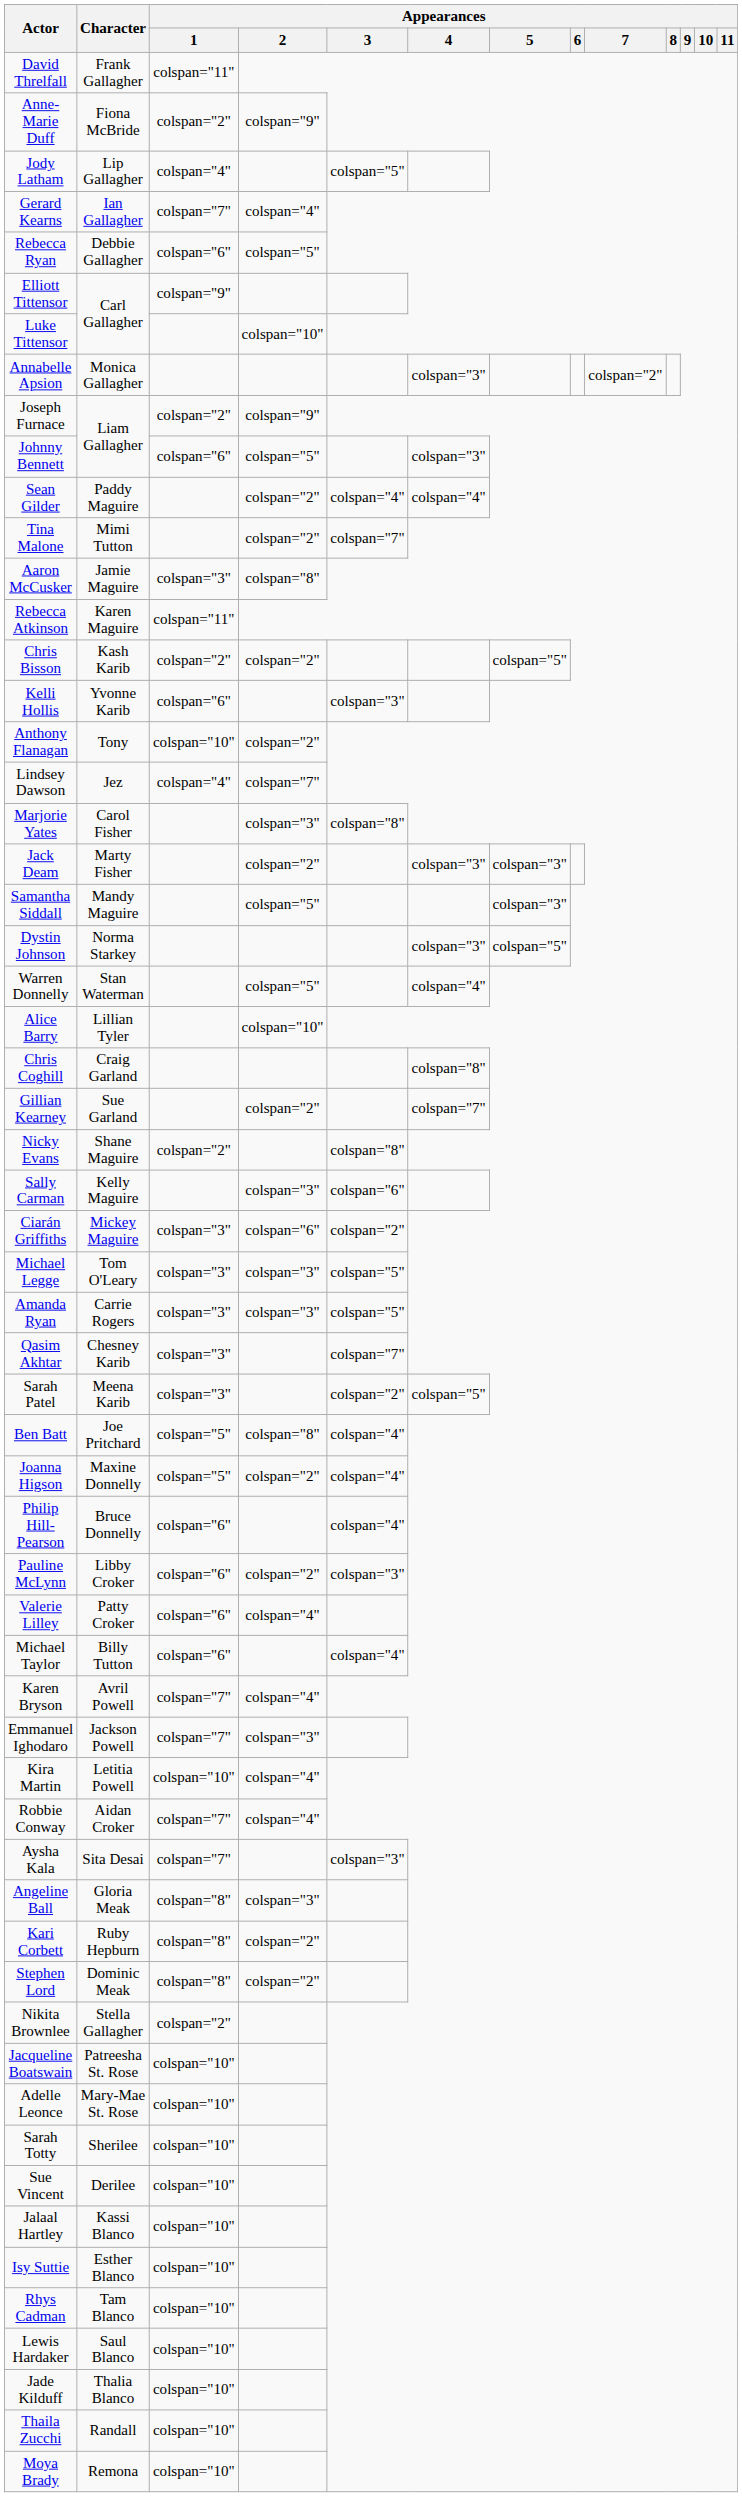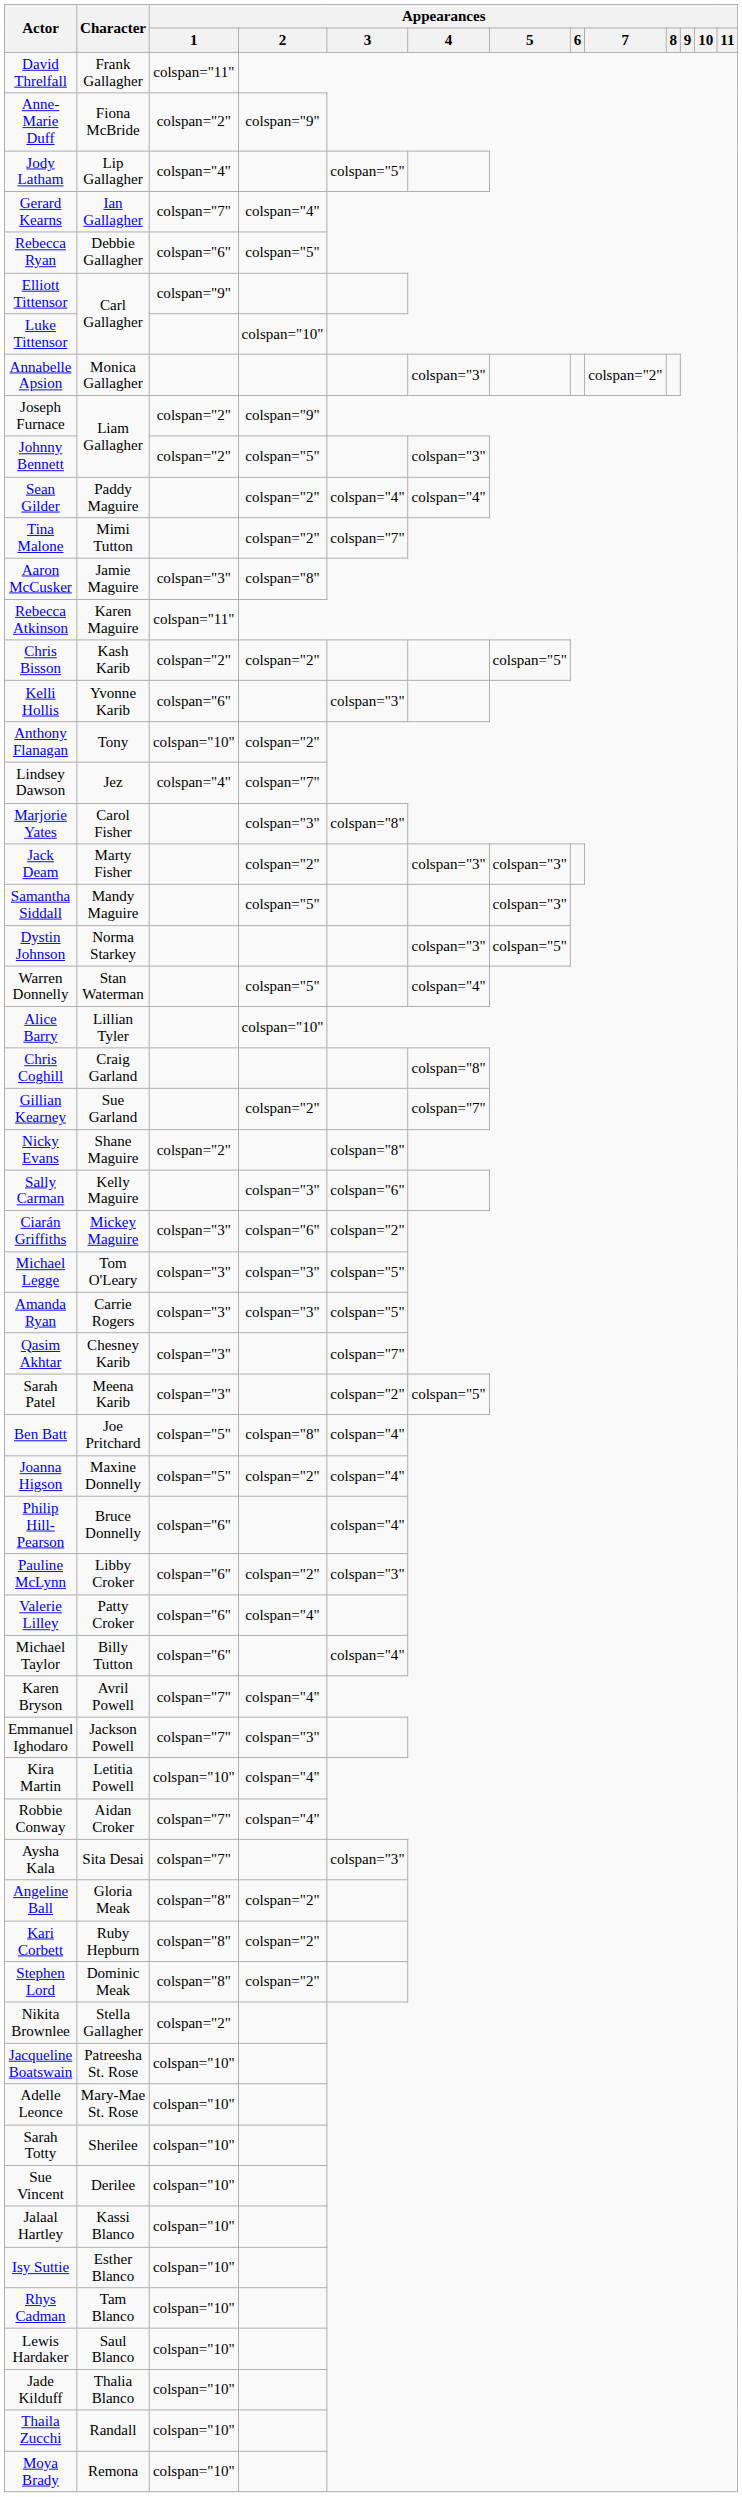(194, 456) colspan="6" -> (194, 456) colspan="2"
(282, 1900) colspan="3" -> (282, 1900) colspan="2"
